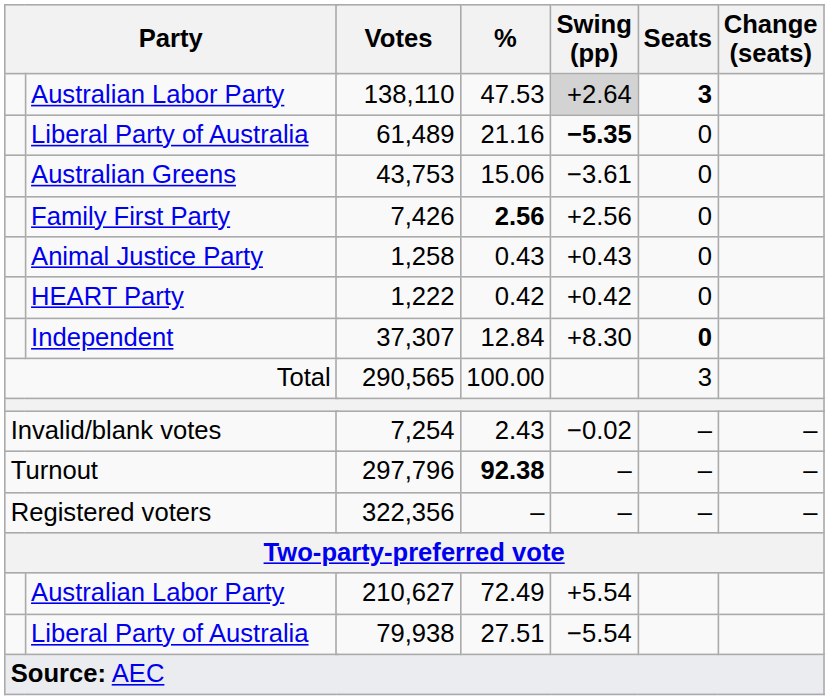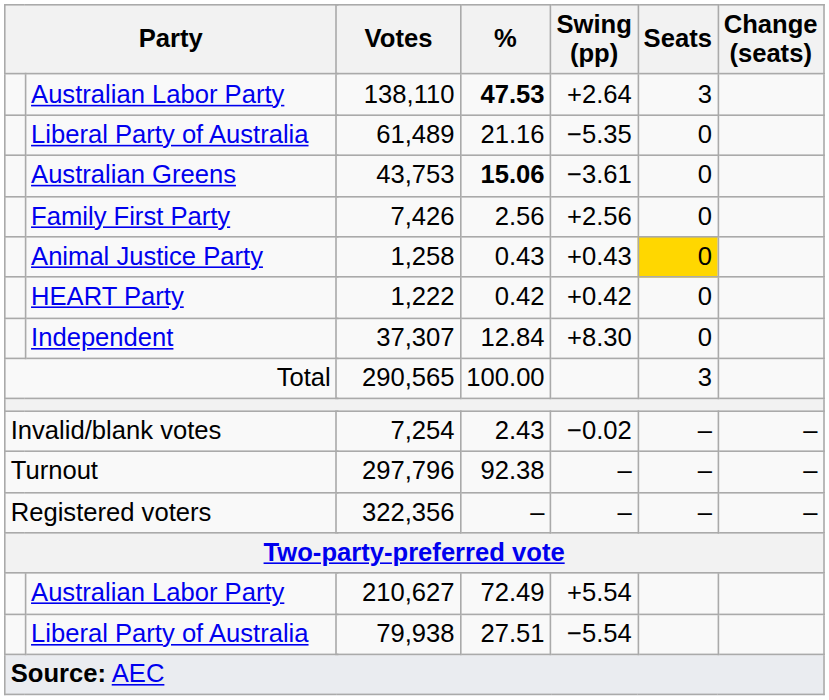(513, 94) normal -> (513, 94) bold
(599, 94) lightgrey background -> (599, 94) no background
(705, 94) bold -> (705, 94) normal
(599, 134) bold -> (599, 134) normal
(513, 175) normal -> (513, 175) bold
(520, 216) bold -> (520, 216) normal
(705, 256) no background -> (705, 256) gold background
(705, 337) bold -> (705, 337) normal
(513, 471) bold -> (513, 471) normal
